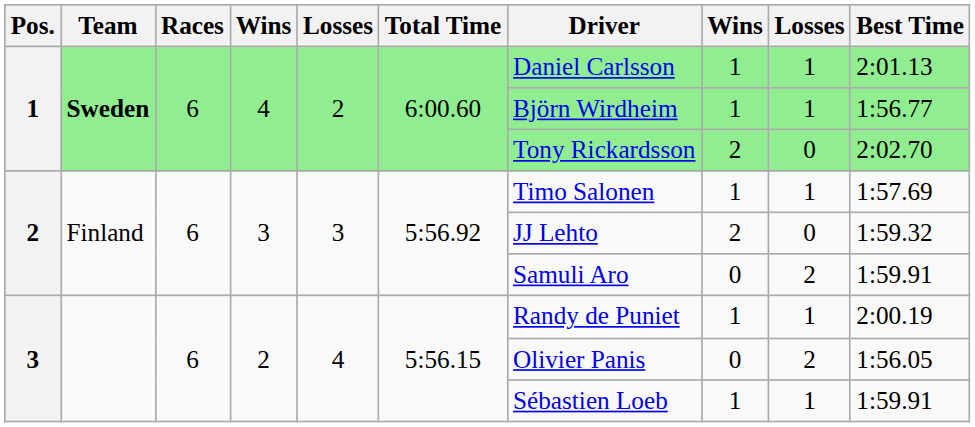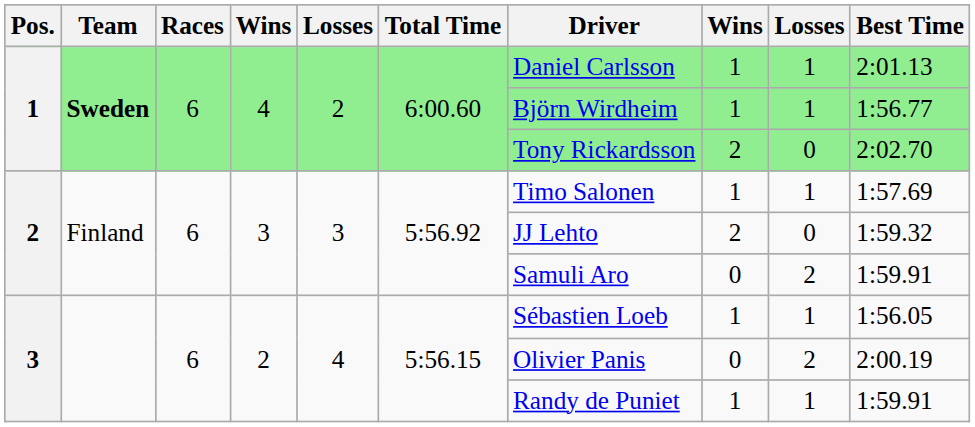(596, 316) Randy de Puniet -> (590, 316) Sébastien Loeb
(894, 316) 2:00.19 -> (894, 316) 1:56.05
(894, 358) 1:56.05 -> (894, 358) 2:00.19
(590, 399) Sébastien Loeb -> (596, 399) Randy de Puniet
